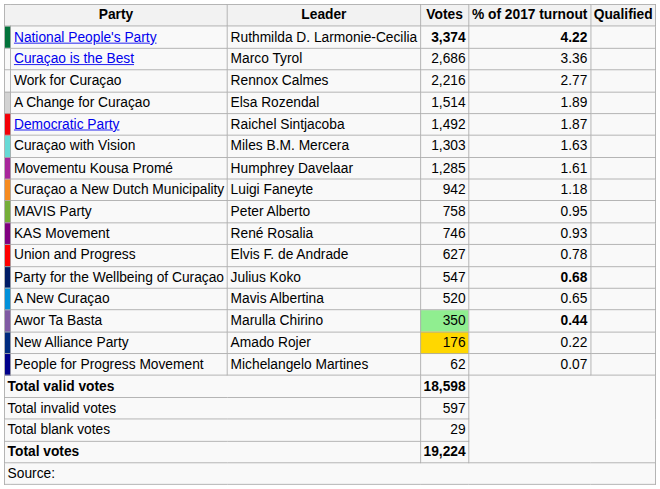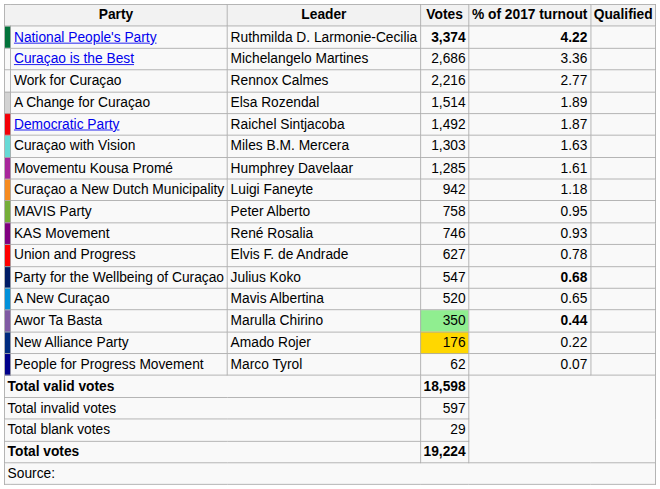(266, 59) Marco Tyrol -> (299, 59) Michelangelo Martines
(299, 364) Michelangelo Martines -> (266, 364) Marco Tyrol
